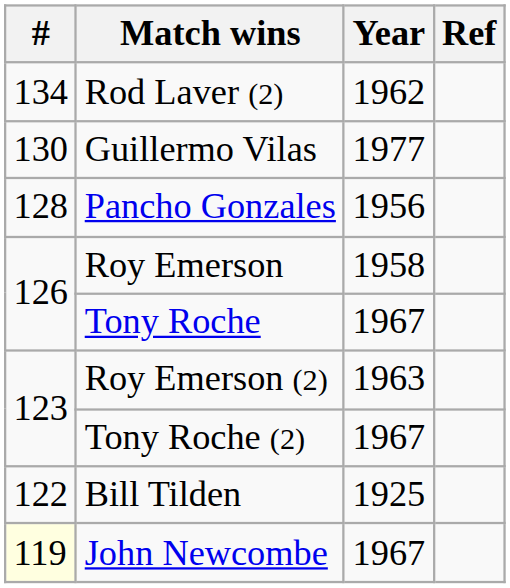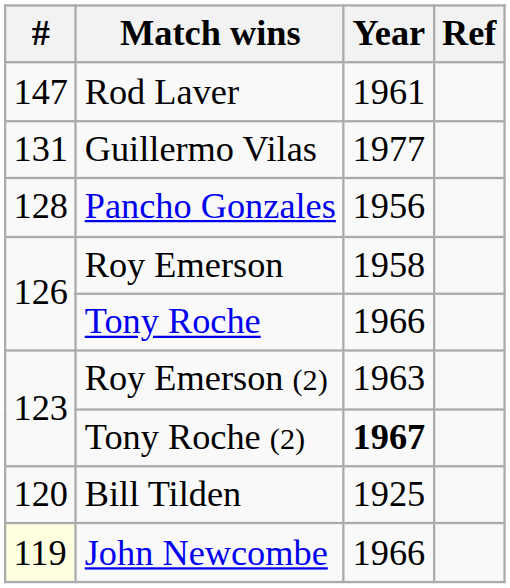+ row: (162, 91)
- row: (184, 91)
(41, 148) 130 -> (41, 148) 131
(389, 321) 1967 -> (389, 321) 1966
(389, 436) normal -> (389, 436) bold
(41, 494) 122 -> (41, 494) 120
(389, 552) 1967 -> (389, 552) 1966
